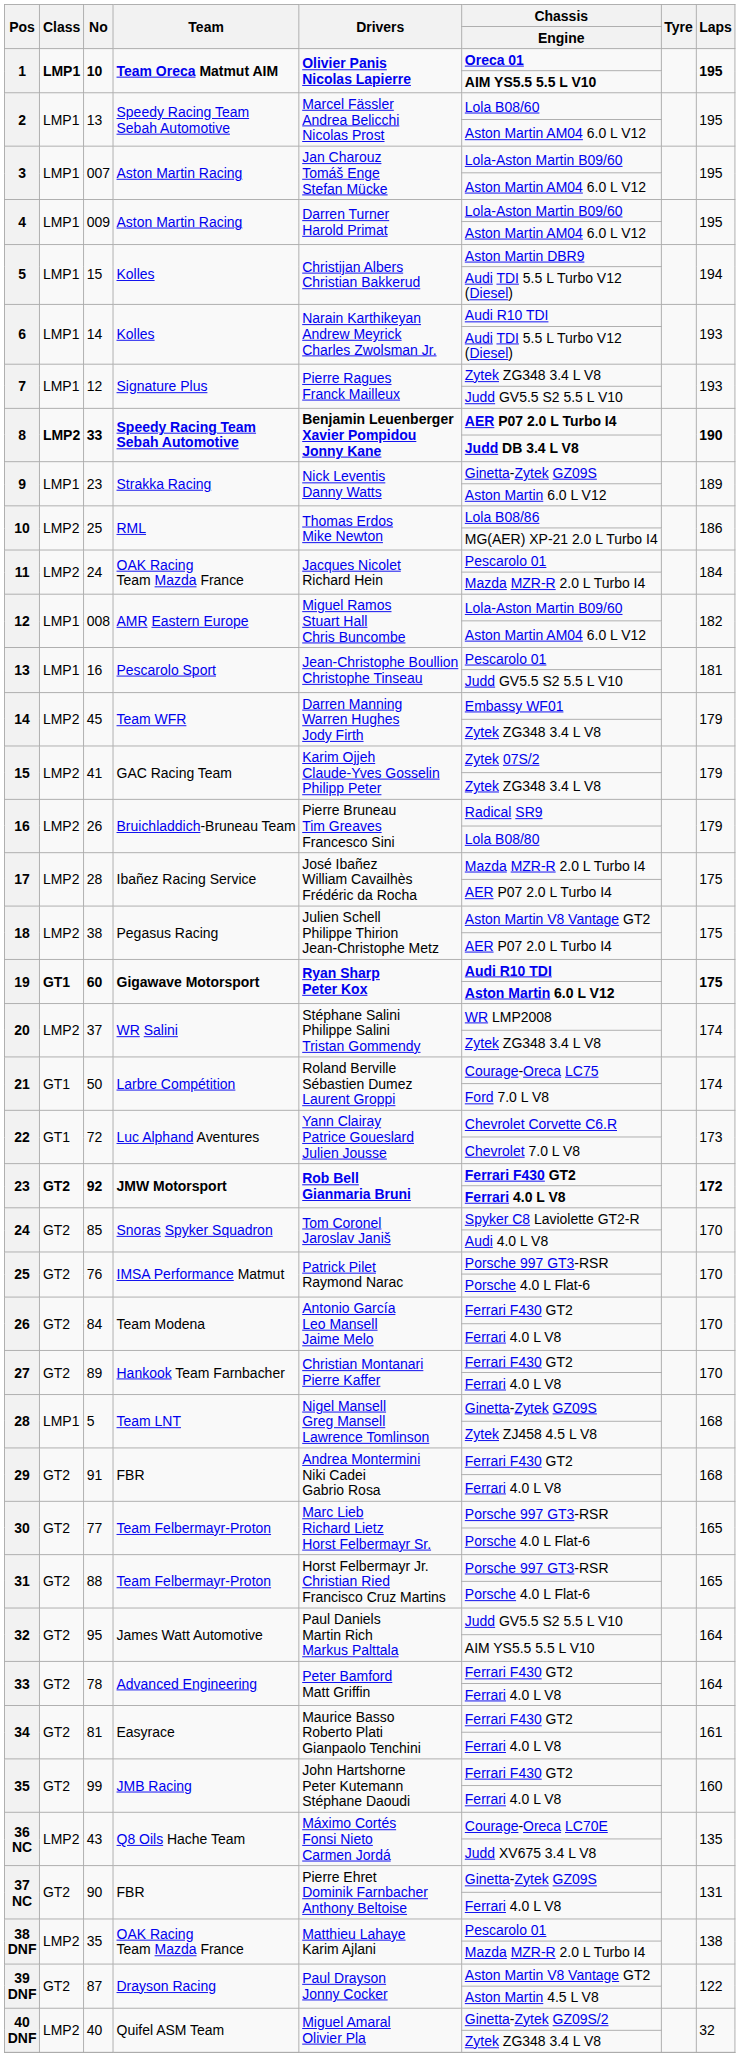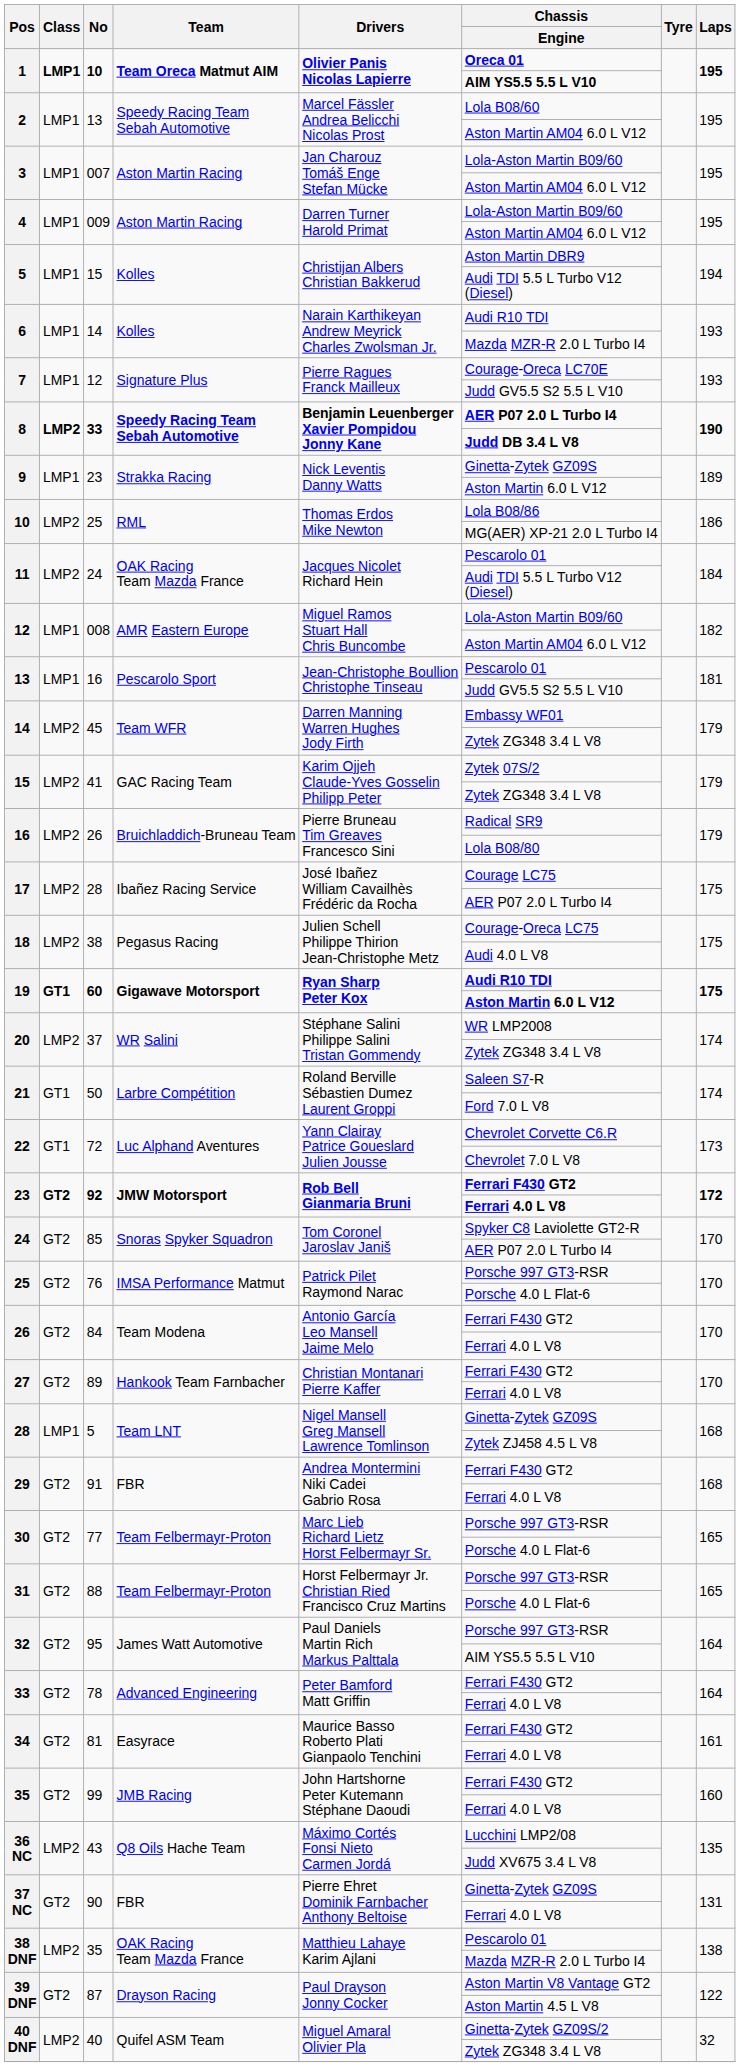(543, 345) Audi TDI 5.5 L Turbo V12 (Diesel) -> (555, 344) Mazda MZR-R 2.0 L Turbo I4
(533, 375) Zytek ZG348 3.4 L V8 -> (536, 369) Courage-Oreca LC70E
(555, 584) Mazda MZR-R 2.0 L Turbo I4 -> (543, 585) Audi TDI 5.5 L Turbo V12 (Diesel)
(555, 866) Mazda MZR-R 2.0 L Turbo I4 -> (510, 875) Courage LC75
(558, 919) Aston Martin V8 Vantage GT2 -> (532, 929) Courage-Oreca LC75
(538, 946) AER P07 2.0 L Turbo I4 -> (507, 955) Audi 4.0 L V8
(532, 1070) Courage-Oreca LC75 -> (504, 1080) Saleen S7-R
(507, 1241) Audi 4.0 L V8 -> (538, 1251) AER P07 2.0 L Turbo I4
(544, 1622) Judd GV5.5 S2 5.5 L V10 -> (537, 1631) Porsche 997 GT3-RSR
(536, 1826) Courage-Oreca LC70E -> (520, 1835) Lucchini LMP2/08
